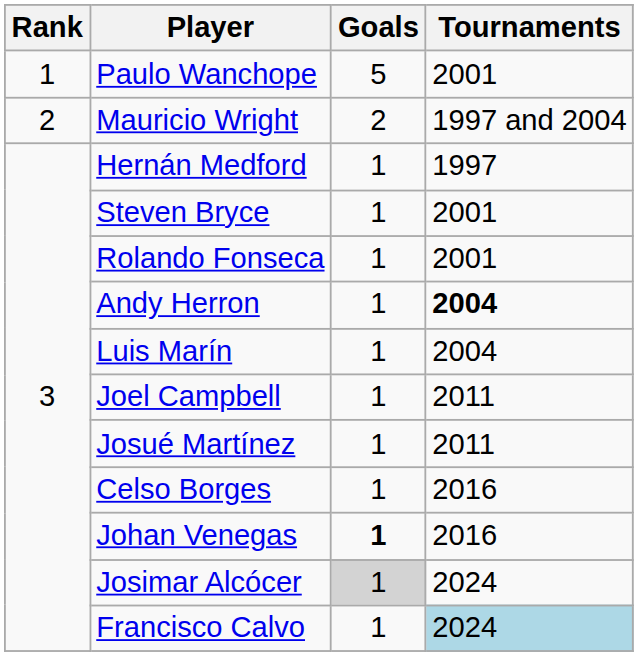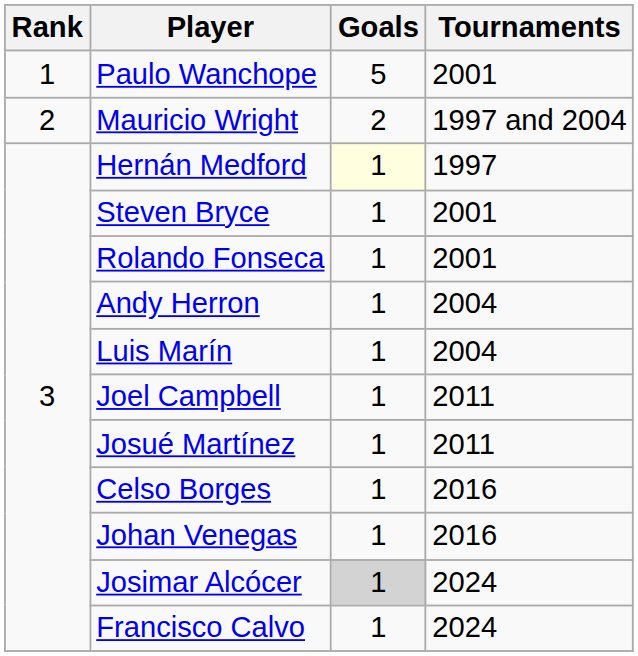(378, 166) no background -> (378, 166) lightyellow background
(465, 304) bold -> (465, 304) normal
(378, 535) bold -> (378, 535) normal
(465, 627) lightblue background -> (465, 627) no background
